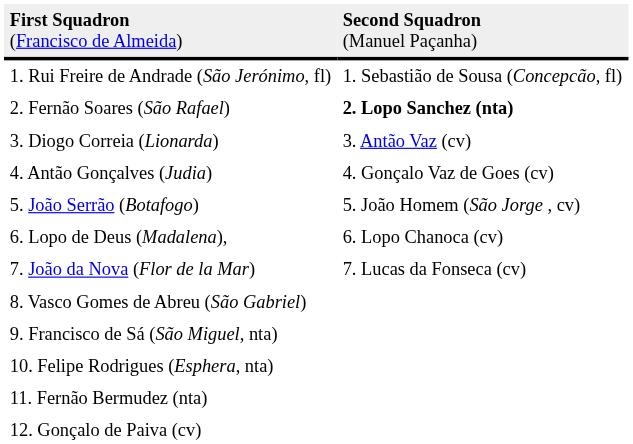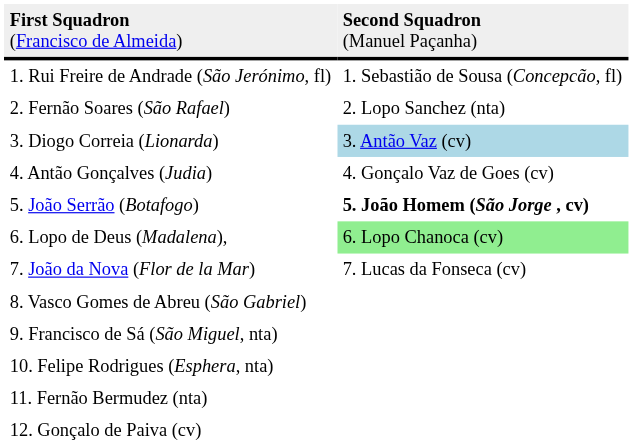(428, 108) bold -> (424, 108) normal
(407, 140) no background -> (407, 140) lightblue background
(461, 205) normal -> (466, 205) bold
(423, 237) no background -> (423, 237) lightgreen background
